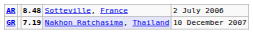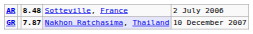(32, 23) 7.19 -> (32, 23) 7.87
